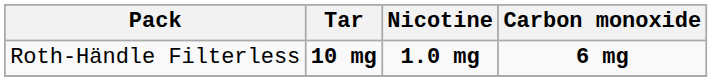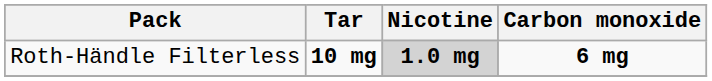(440, 58) no background -> (440, 58) lightgrey background
